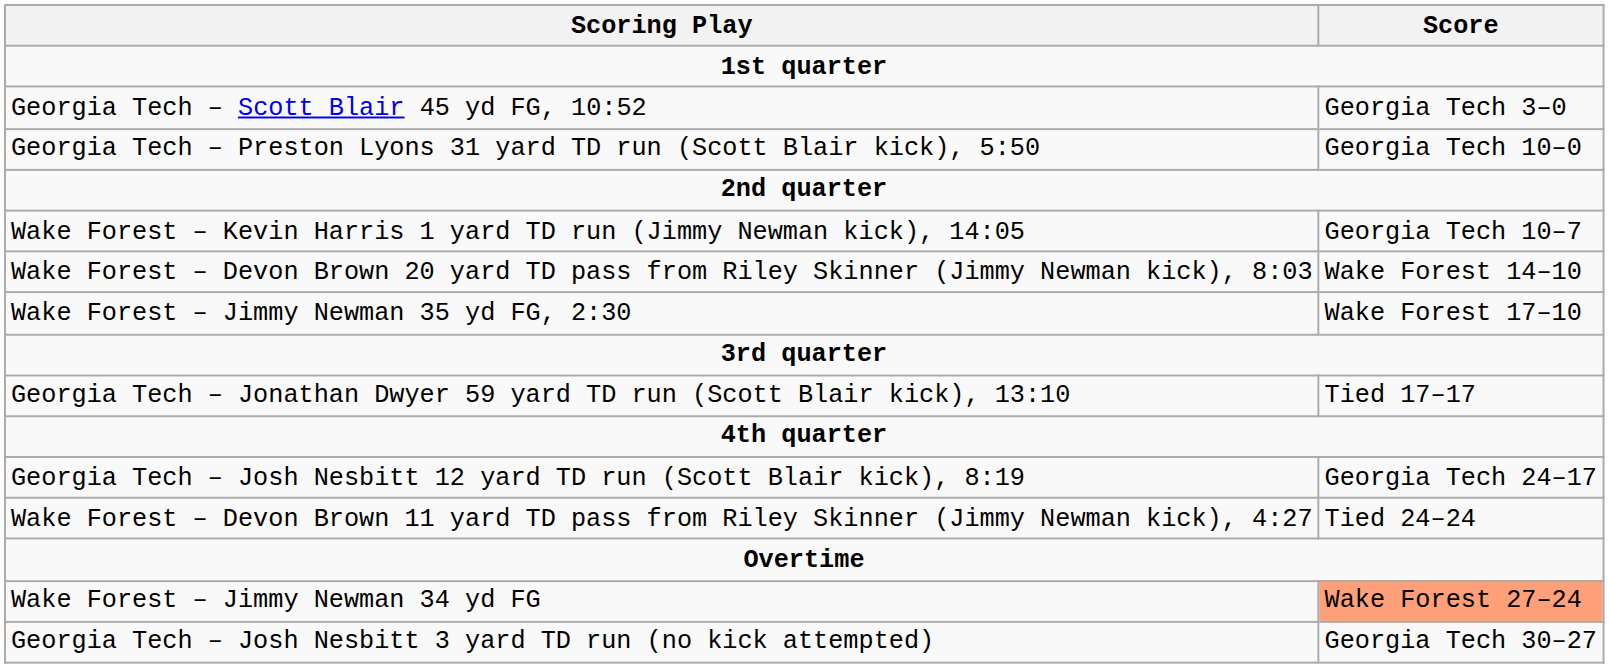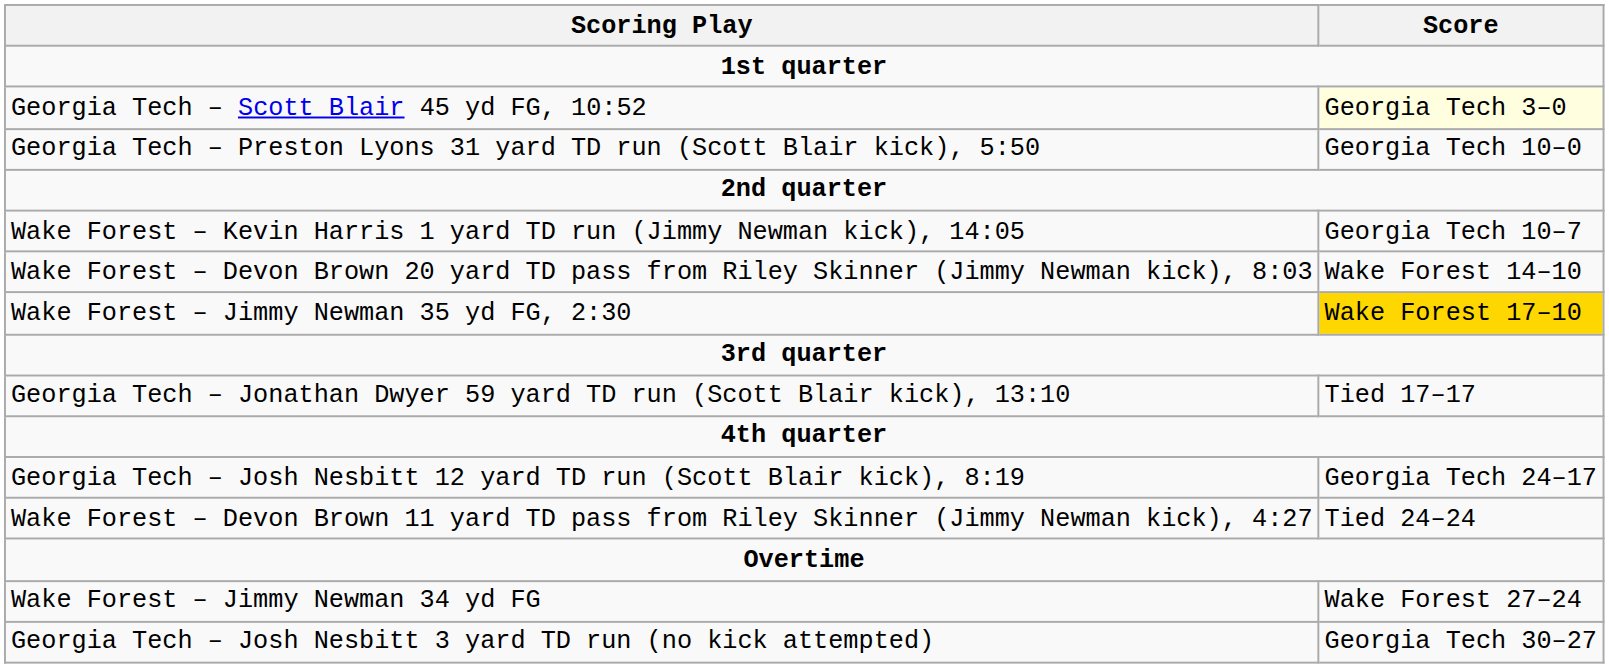(1446, 108) no background -> (1446, 108) lightyellow background
(1453, 313) no background -> (1453, 313) gold background
(1453, 601) lightsalmon background -> (1453, 601) no background
